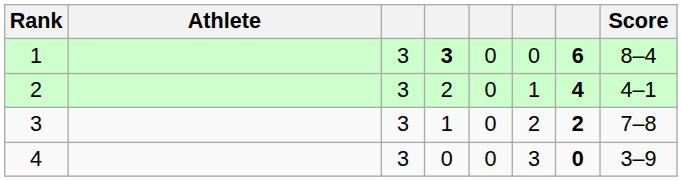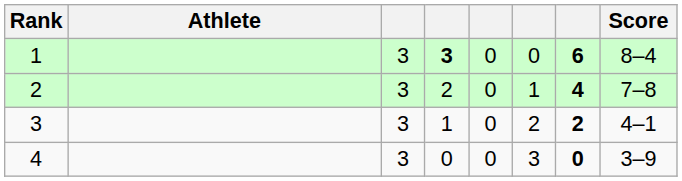(638, 90) 4–1 -> (638, 90) 7–8
(638, 124) 7–8 -> (638, 124) 4–1
